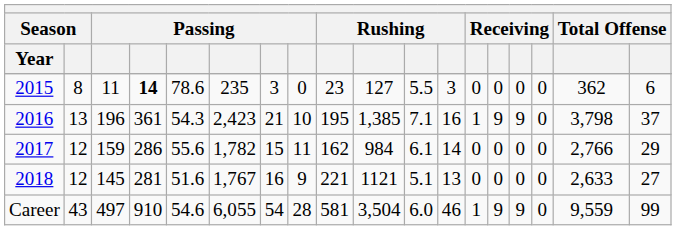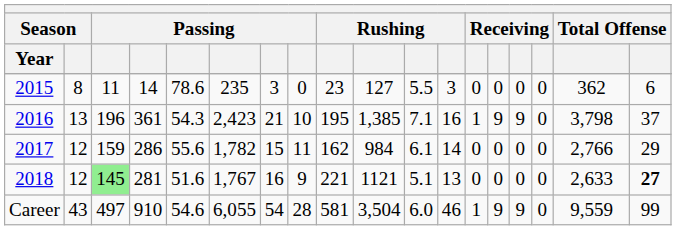(148, 88) bold -> (148, 88) normal
(111, 179) no background -> (111, 179) lightgreen background
(650, 179) normal -> (650, 179) bold
